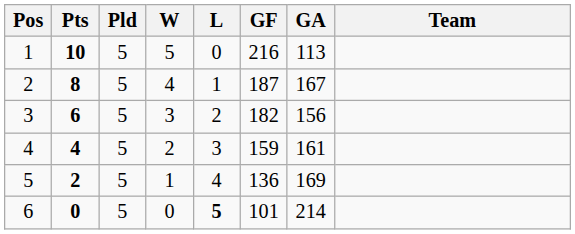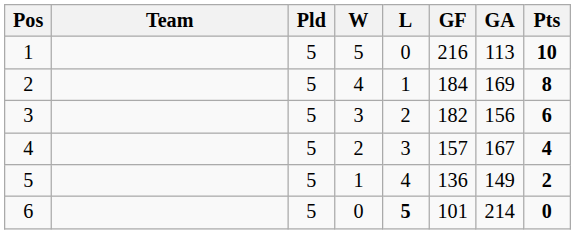columns swapped: (452, 20) <-> (75, 20)
(264, 84) 187 -> (453, 84) 184
(311, 84) 167 -> (500, 84) 169
(264, 148) 159 -> (453, 148) 157
(311, 148) 161 -> (500, 148) 167
(311, 180) 169 -> (500, 180) 149
